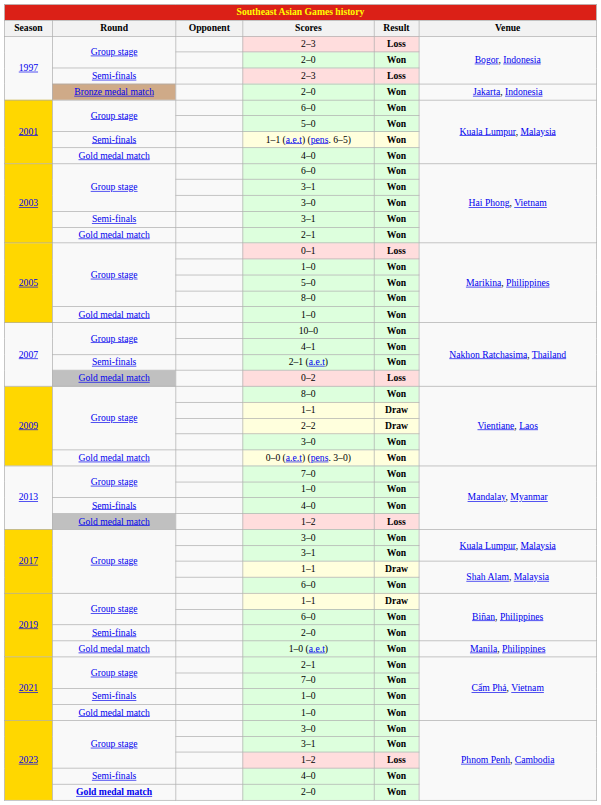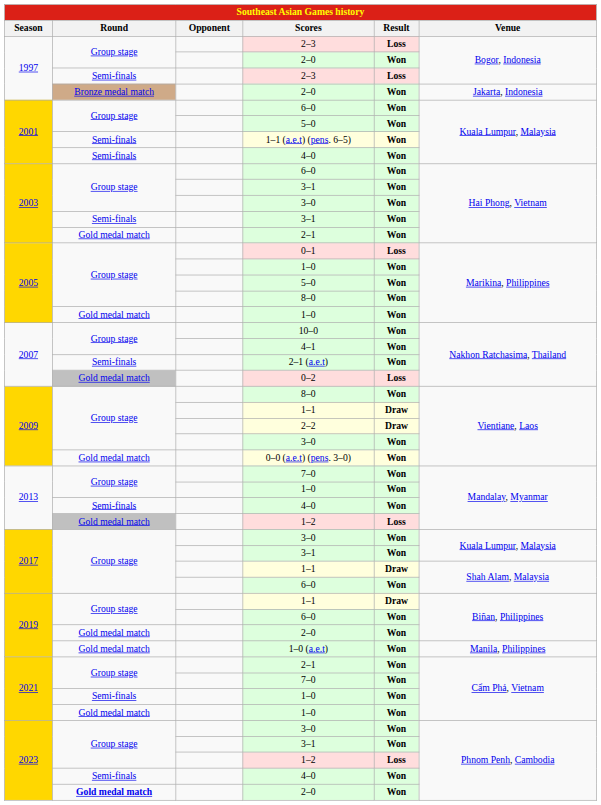(114, 156) Gold medal match -> (114, 156) Semi-finals
(114, 633) Semi-finals -> (114, 633) Gold medal match
